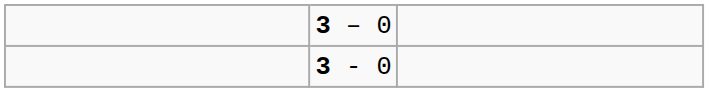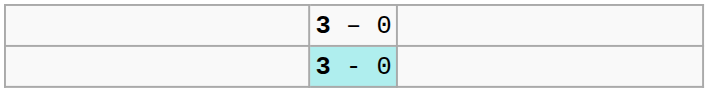(354, 67) no background -> (354, 67) paleturquoise background
